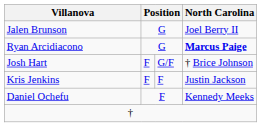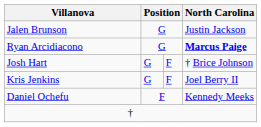(212, 29) Joel Berry II -> (215, 29) Justin Jackson
(147, 63) F -> (147, 63) G
(166, 63) G/F -> (169, 63) F
(147, 79) F -> (147, 79) G
(215, 79) Justin Jackson -> (212, 79) Joel Berry II
